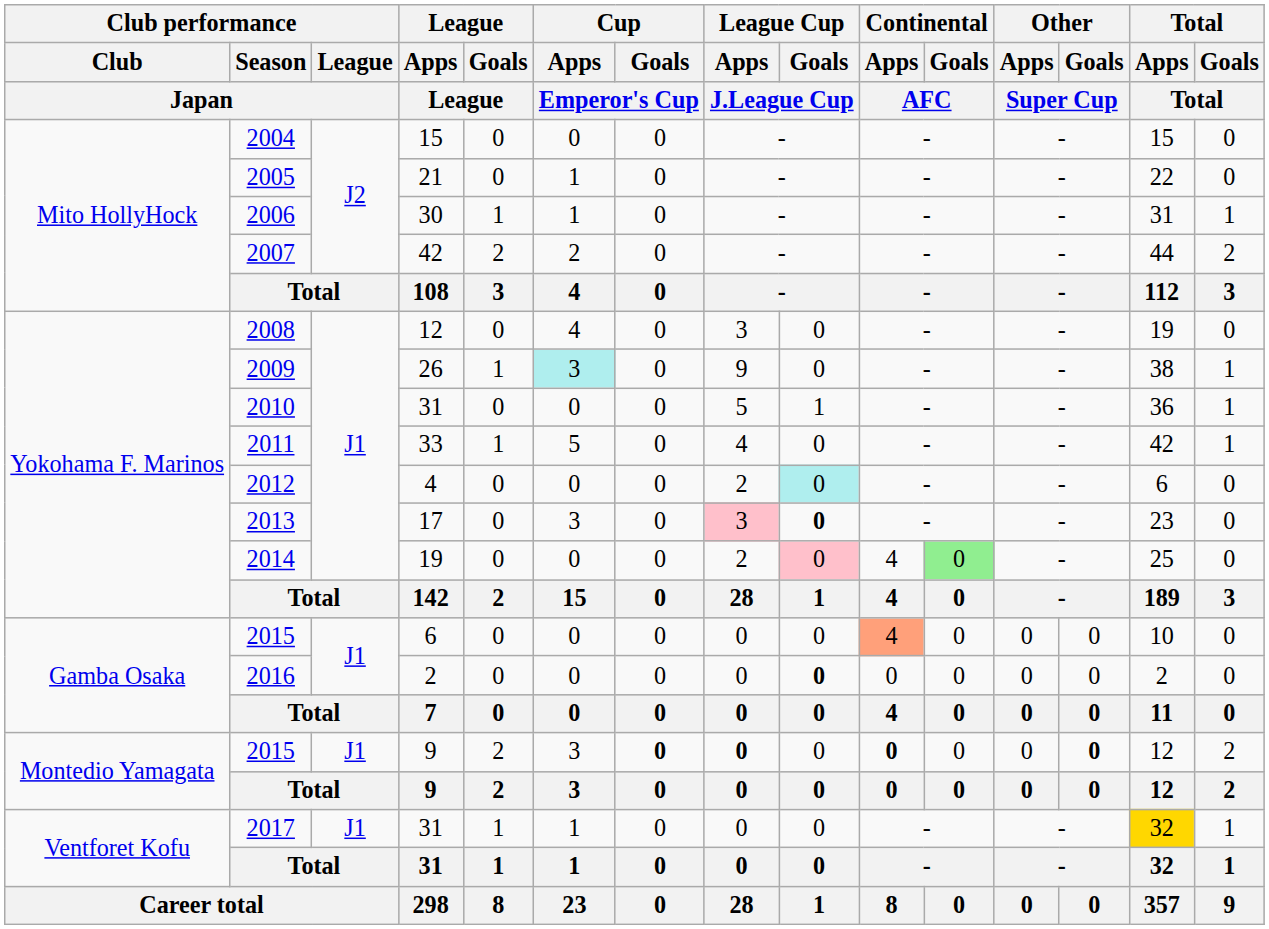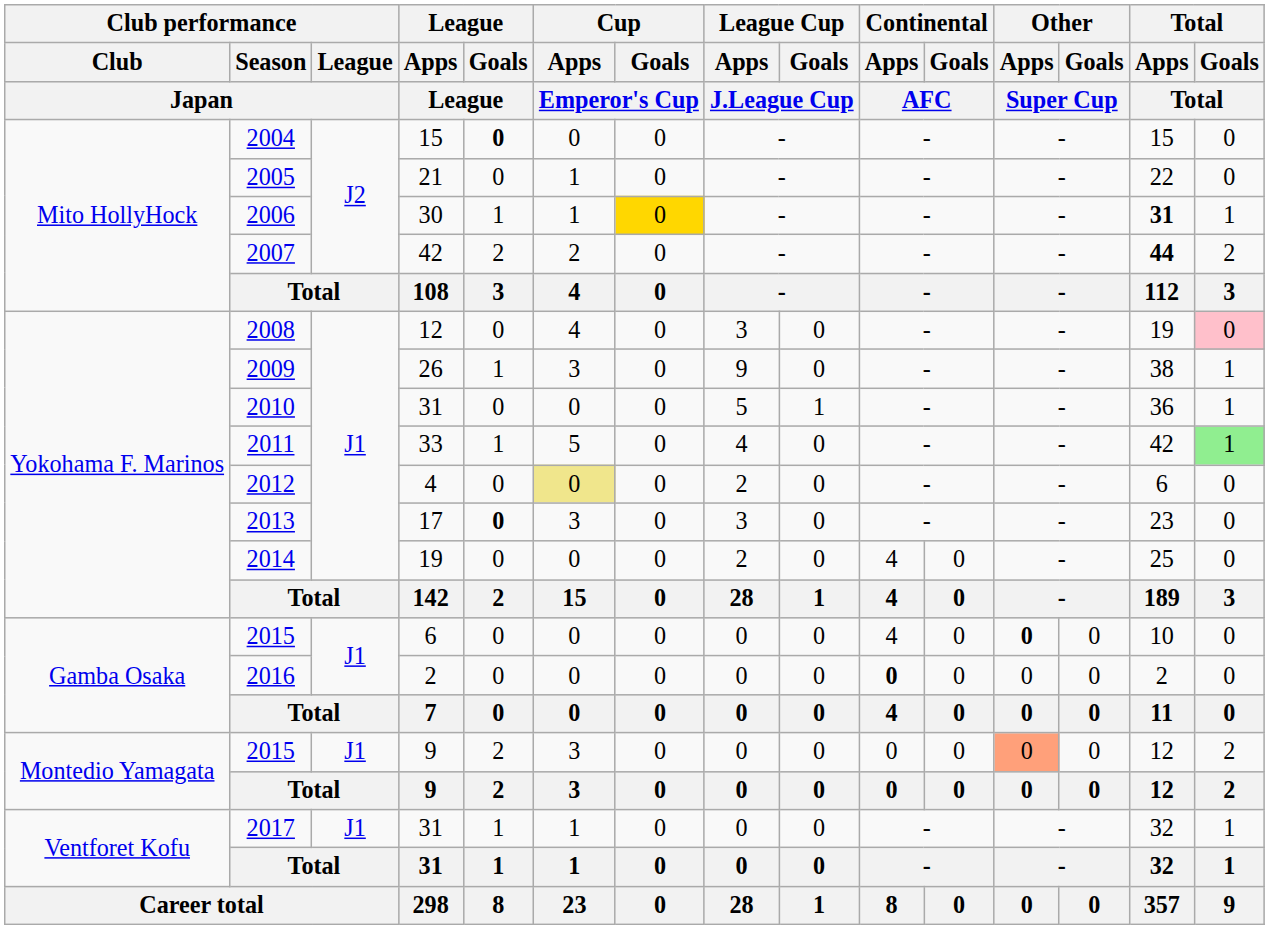(498, 138) normal -> (498, 138) bold
(660, 215) no background -> (660, 215) gold background
(1162, 215) normal -> (1162, 215) bold
(1162, 253) normal -> (1162, 253) bold
(1229, 330) no background -> (1229, 330) pink background
(574, 368) paleturquoise background -> (574, 368) no background
(1229, 445) no background -> (1229, 445) lightgreen background
(574, 483) no background -> (574, 483) khaki background
(819, 483) paleturquoise background -> (819, 483) no background
(498, 521) normal -> (498, 521) bold
(742, 521) pink background -> (742, 521) no background
(819, 521) bold -> (819, 521) normal
(819, 560) pink background -> (819, 560) no background
(959, 560) lightgreen background -> (959, 560) no background
(892, 636) lightsalmon background -> (892, 636) no background
(1027, 636) normal -> (1027, 636) bold
(819, 675) bold -> (819, 675) normal
(892, 675) normal -> (892, 675) bold
(660, 751) bold -> (660, 751) normal
(742, 751) bold -> (742, 751) normal
(892, 751) bold -> (892, 751) normal
(1027, 751) no background -> (1027, 751) lightsalmon background
(1094, 751) bold -> (1094, 751) normal
(1162, 828) gold background -> (1162, 828) no background
